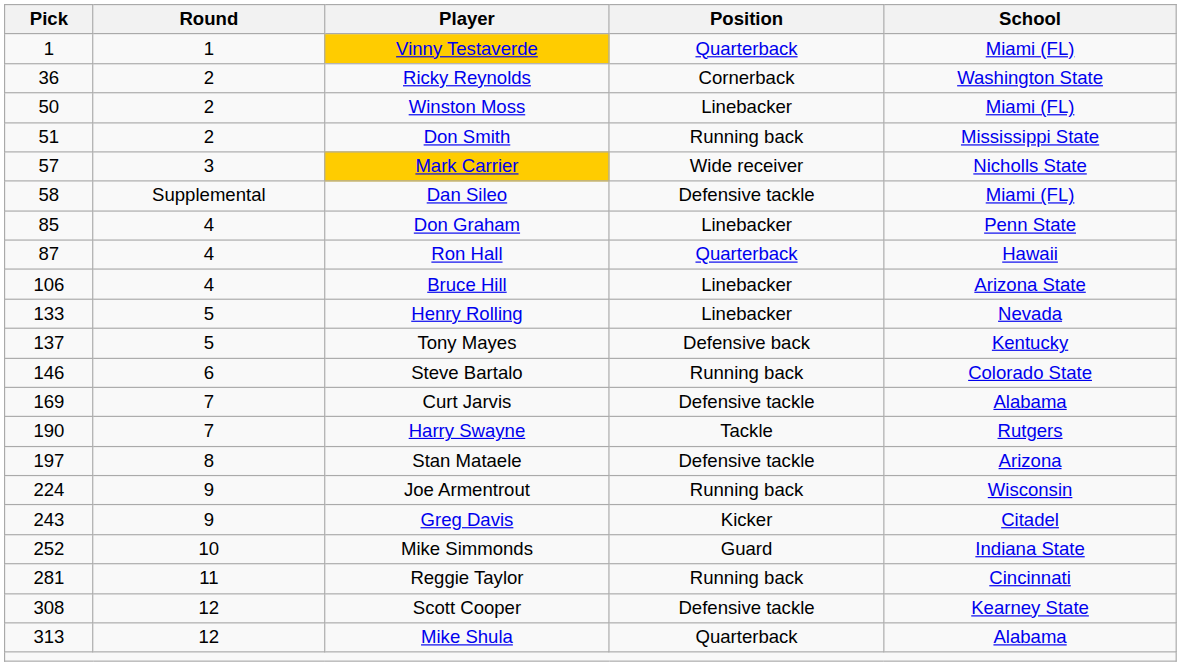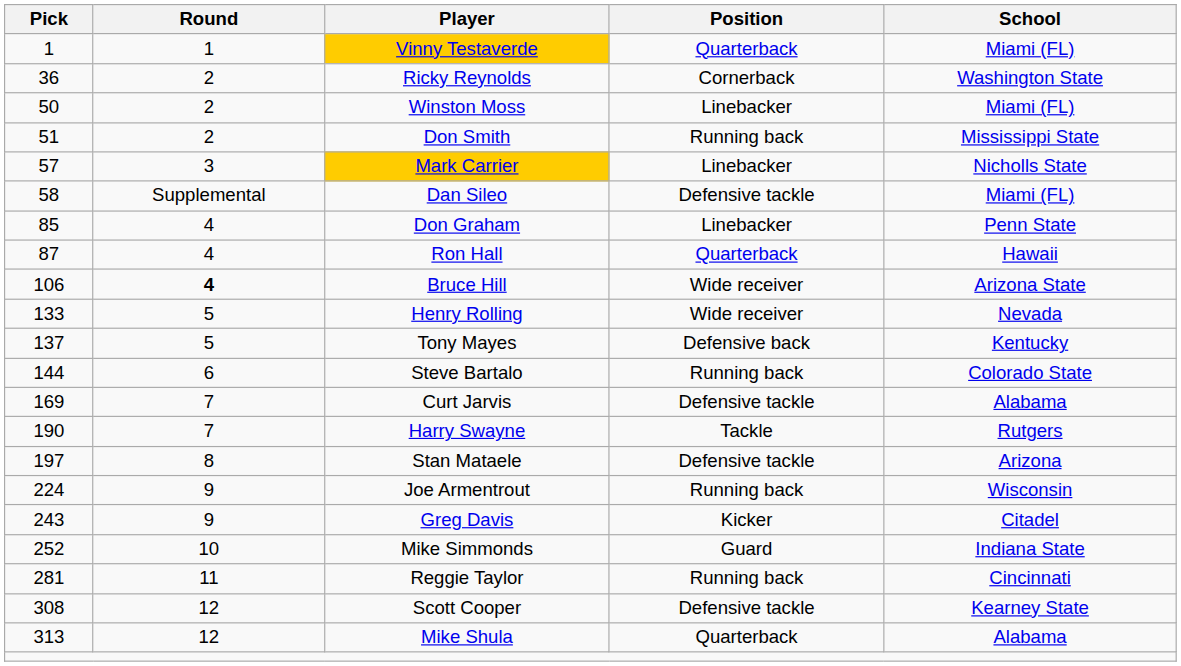(747, 166) Wide receiver -> (747, 166) Linebacker
(209, 284) normal -> (209, 284) bold
(747, 284) Linebacker -> (747, 284) Wide receiver
(747, 313) Linebacker -> (747, 313) Wide receiver
(49, 372) 146 -> (49, 372) 144
